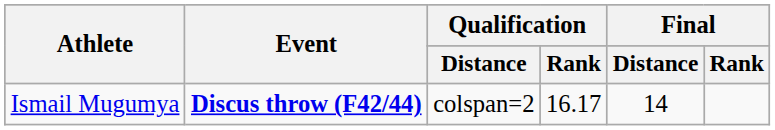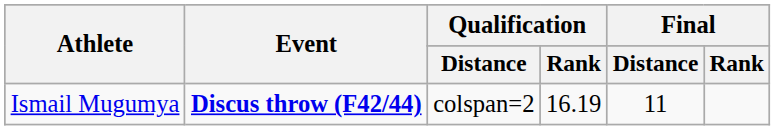(574, 104) 16.17 -> (574, 104) 16.19
(656, 104) 14 -> (656, 104) 11
